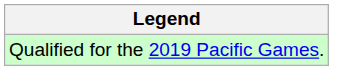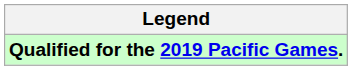(167, 49) normal -> (176, 49) bold
